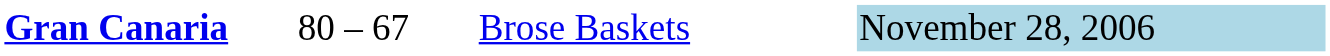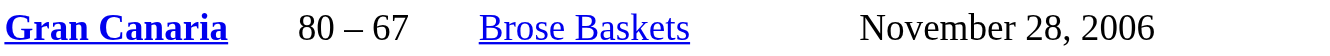(1007, 27) lightblue background -> (1007, 27) no background
